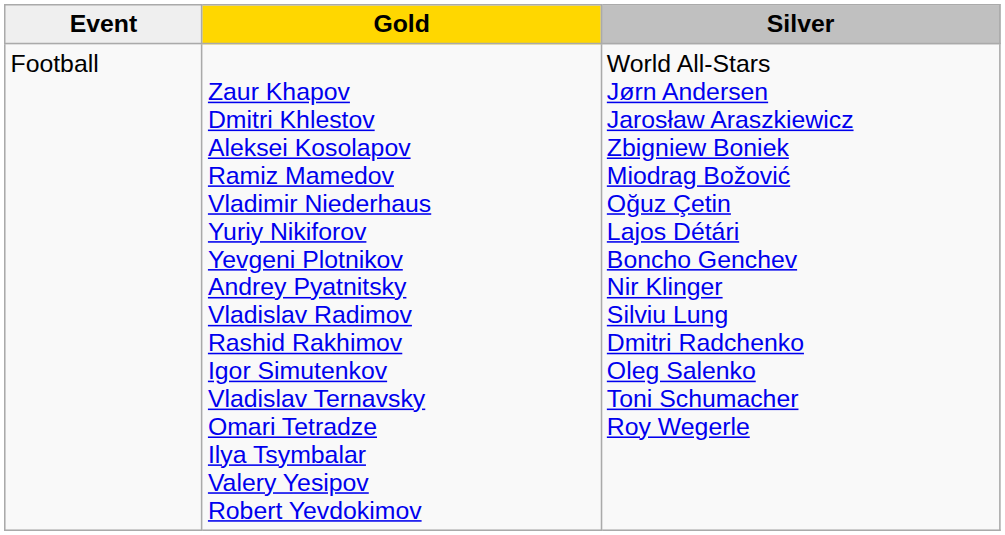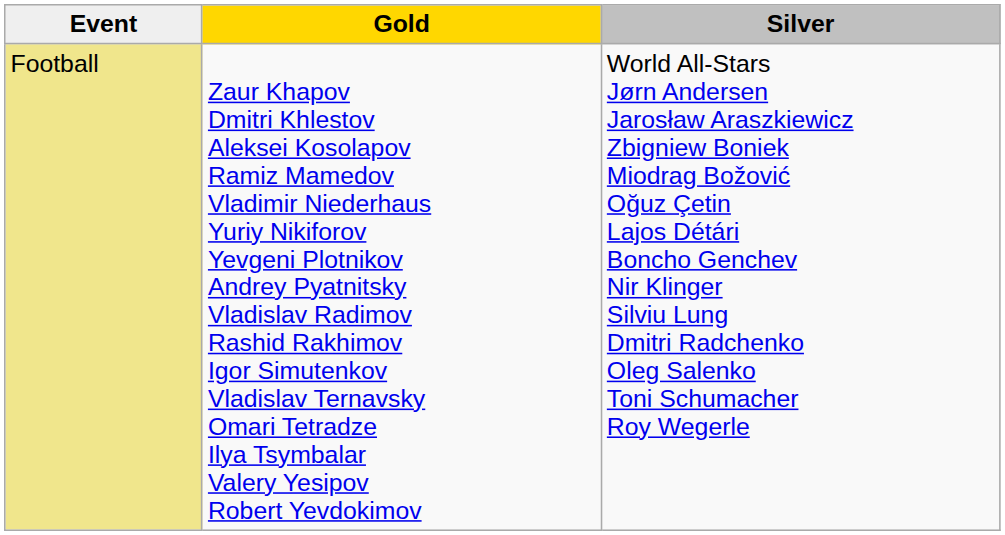(55, 63) no background -> (55, 63) khaki background
